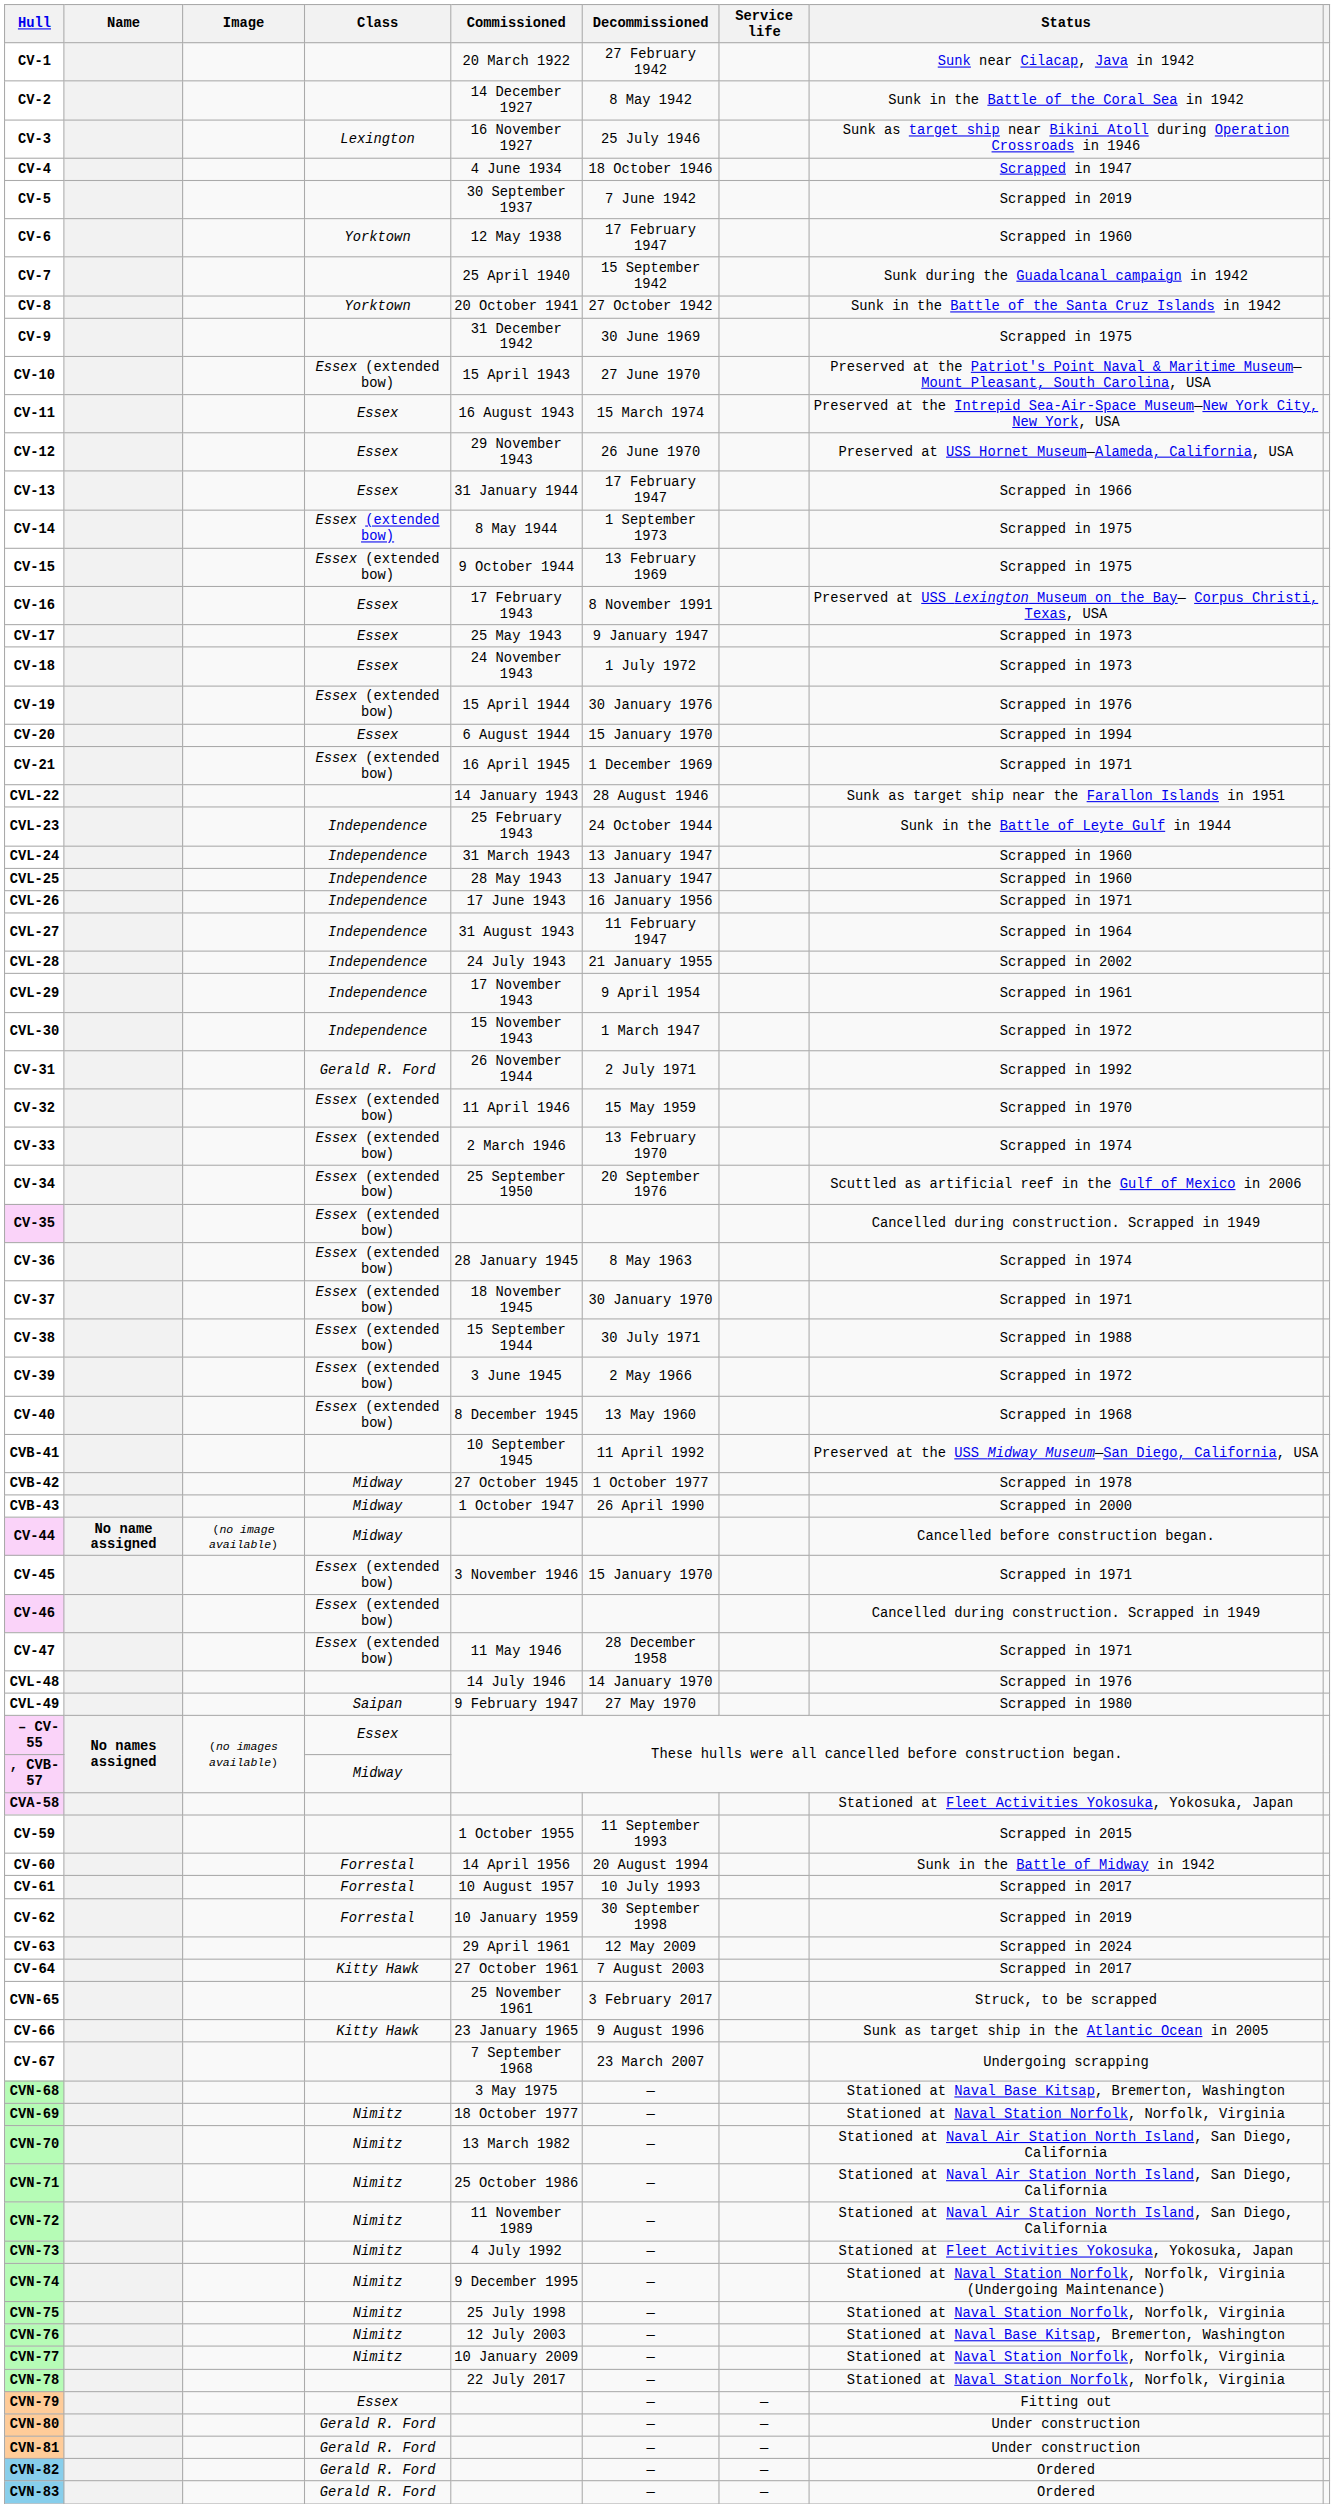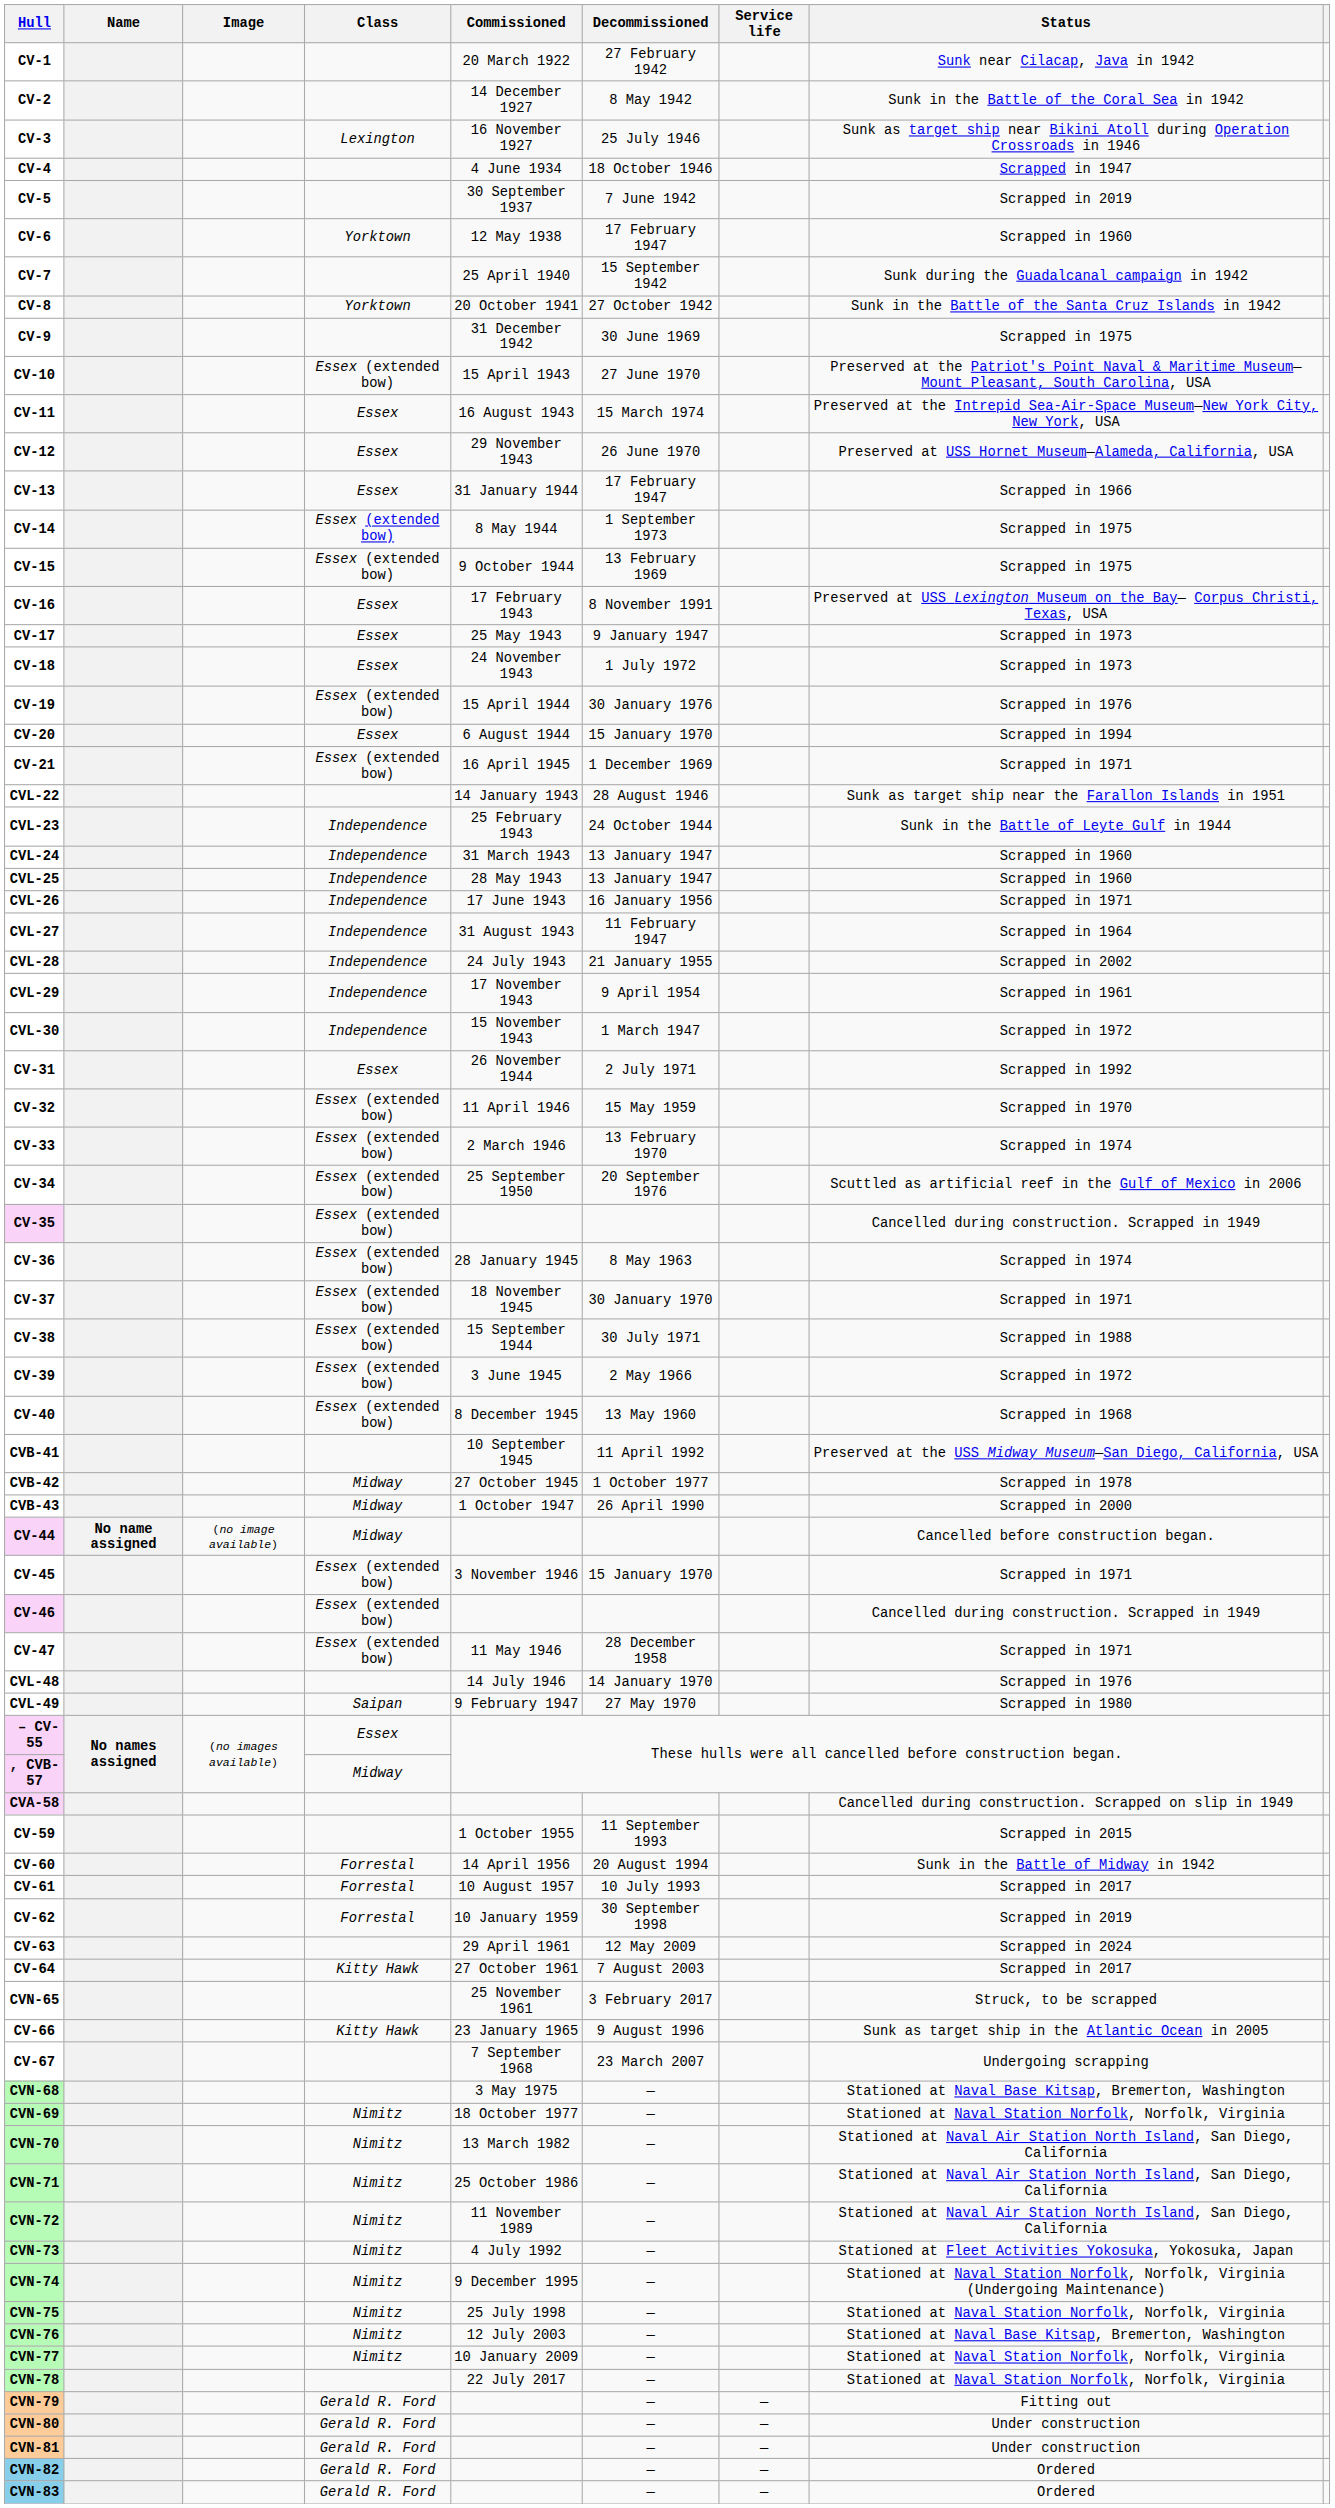(378, 1070) Gerald R. Ford -> (378, 1070) Essex
(1066, 1804) Stationed at Fleet Activities Yokosuka, Yokosuka, Japan -> (1066, 1804) Cancelled during construction. Scrapped on slip in 1949
(378, 2403) Essex -> (378, 2403) Gerald R. Ford
